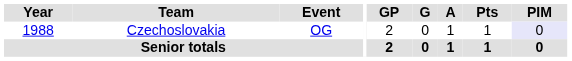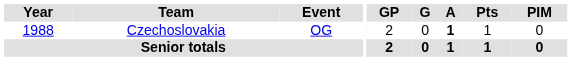(451, 30) normal -> (451, 30) bold
(539, 30) lavender background -> (539, 30) no background
